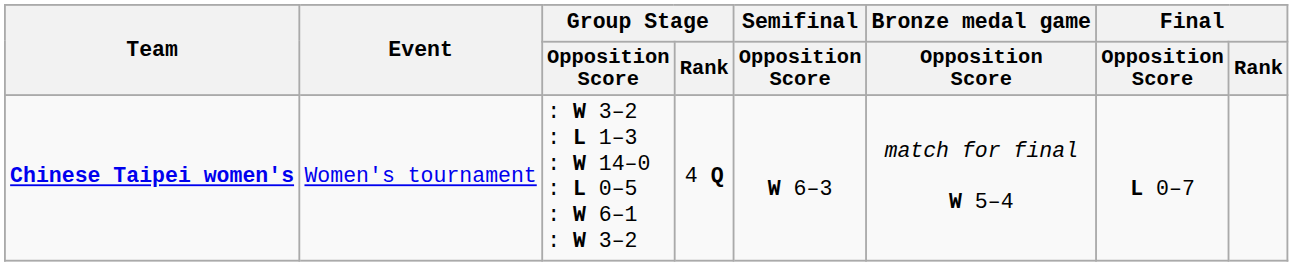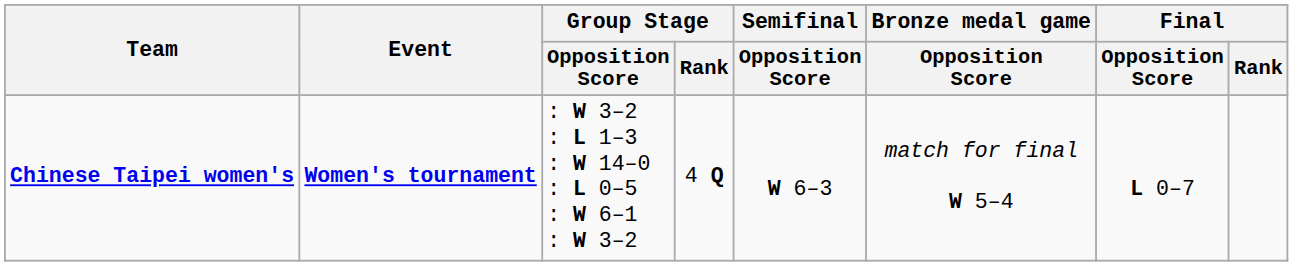(421, 177) normal -> (421, 177) bold
